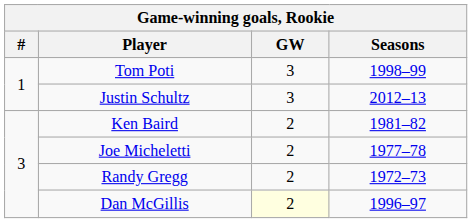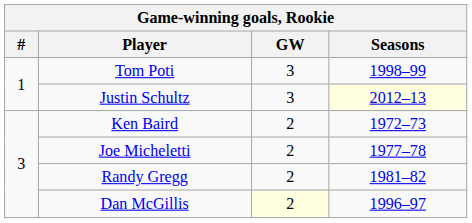(398, 97) no background -> (398, 97) lightyellow background
(398, 124) 1981–82 -> (398, 124) 1972–73
(398, 177) 1972–73 -> (398, 177) 1981–82
